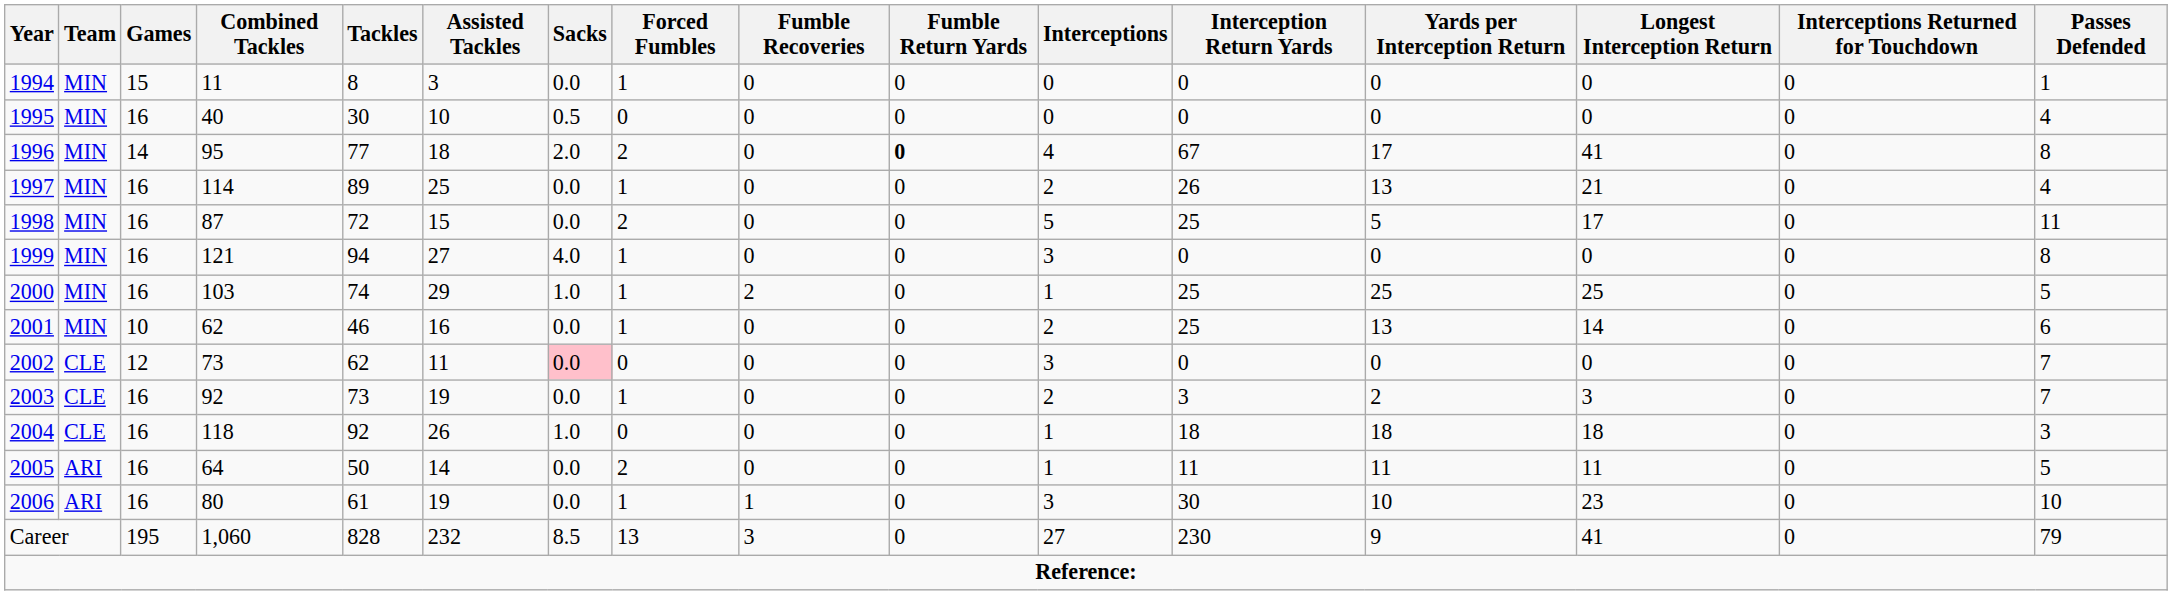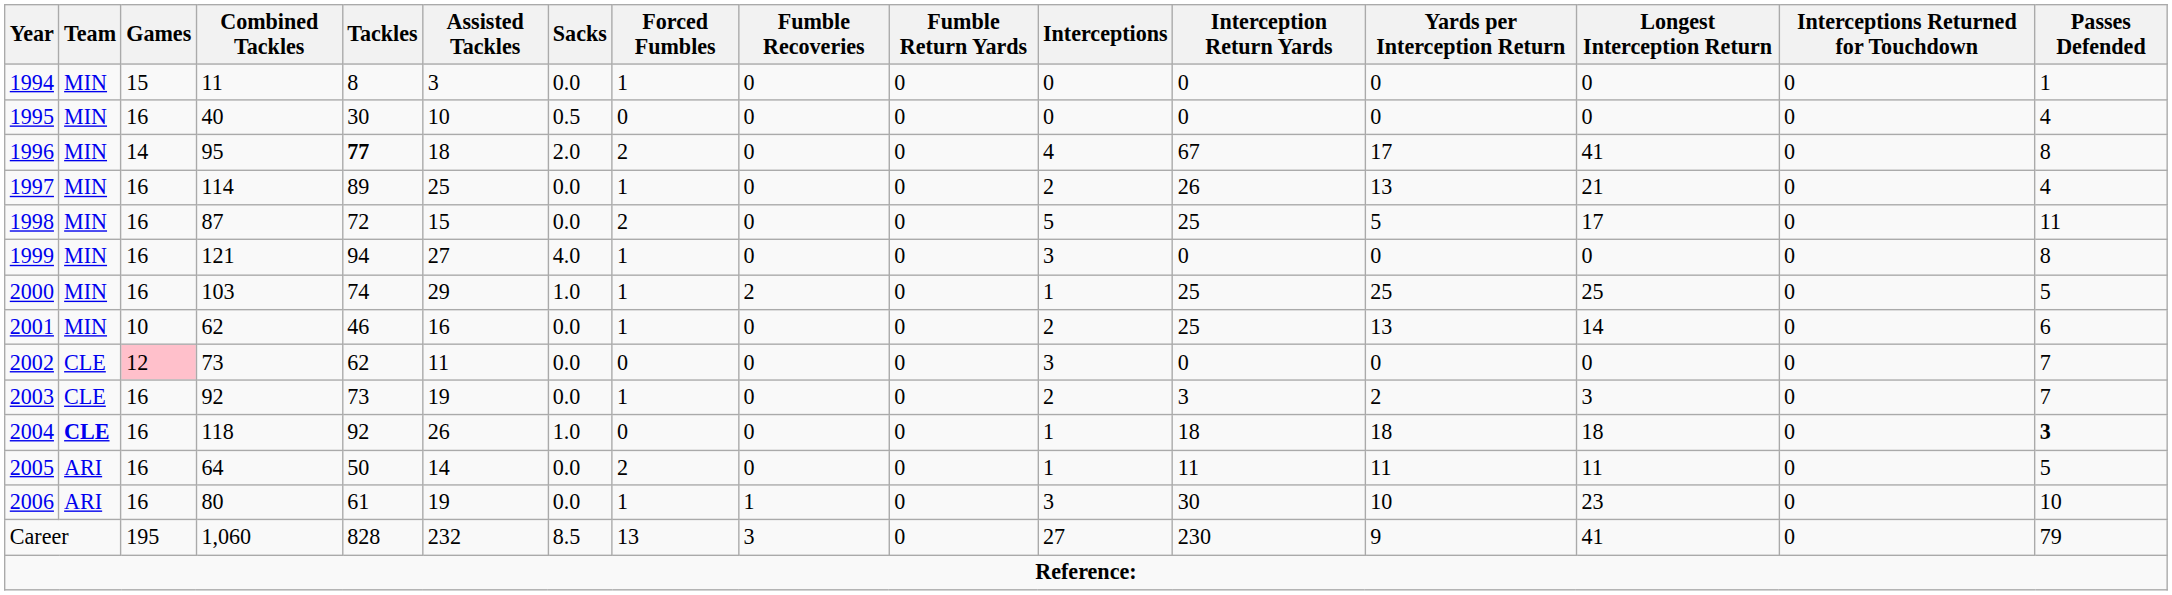(358, 151) normal -> (358, 151) bold
(900, 151) bold -> (900, 151) normal
(137, 362) no background -> (137, 362) pink background
(567, 362) pink background -> (567, 362) no background
(85, 432) normal -> (87, 432) bold
(2045, 432) normal -> (2045, 432) bold
